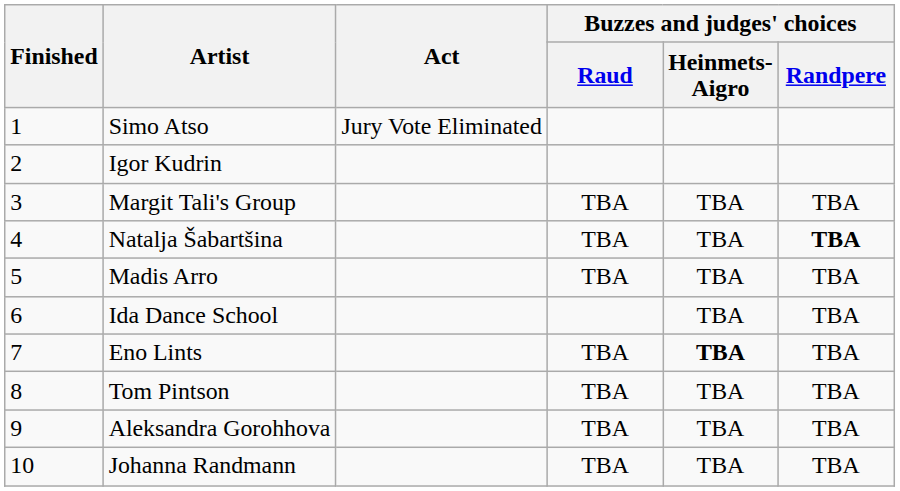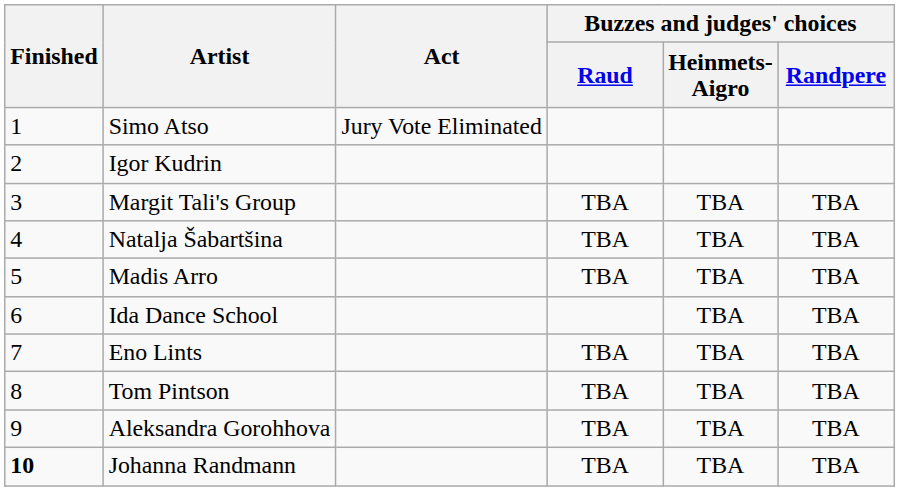(836, 239) bold -> (836, 239) normal
(720, 352) bold -> (720, 352) normal
(22, 466) normal -> (22, 466) bold
